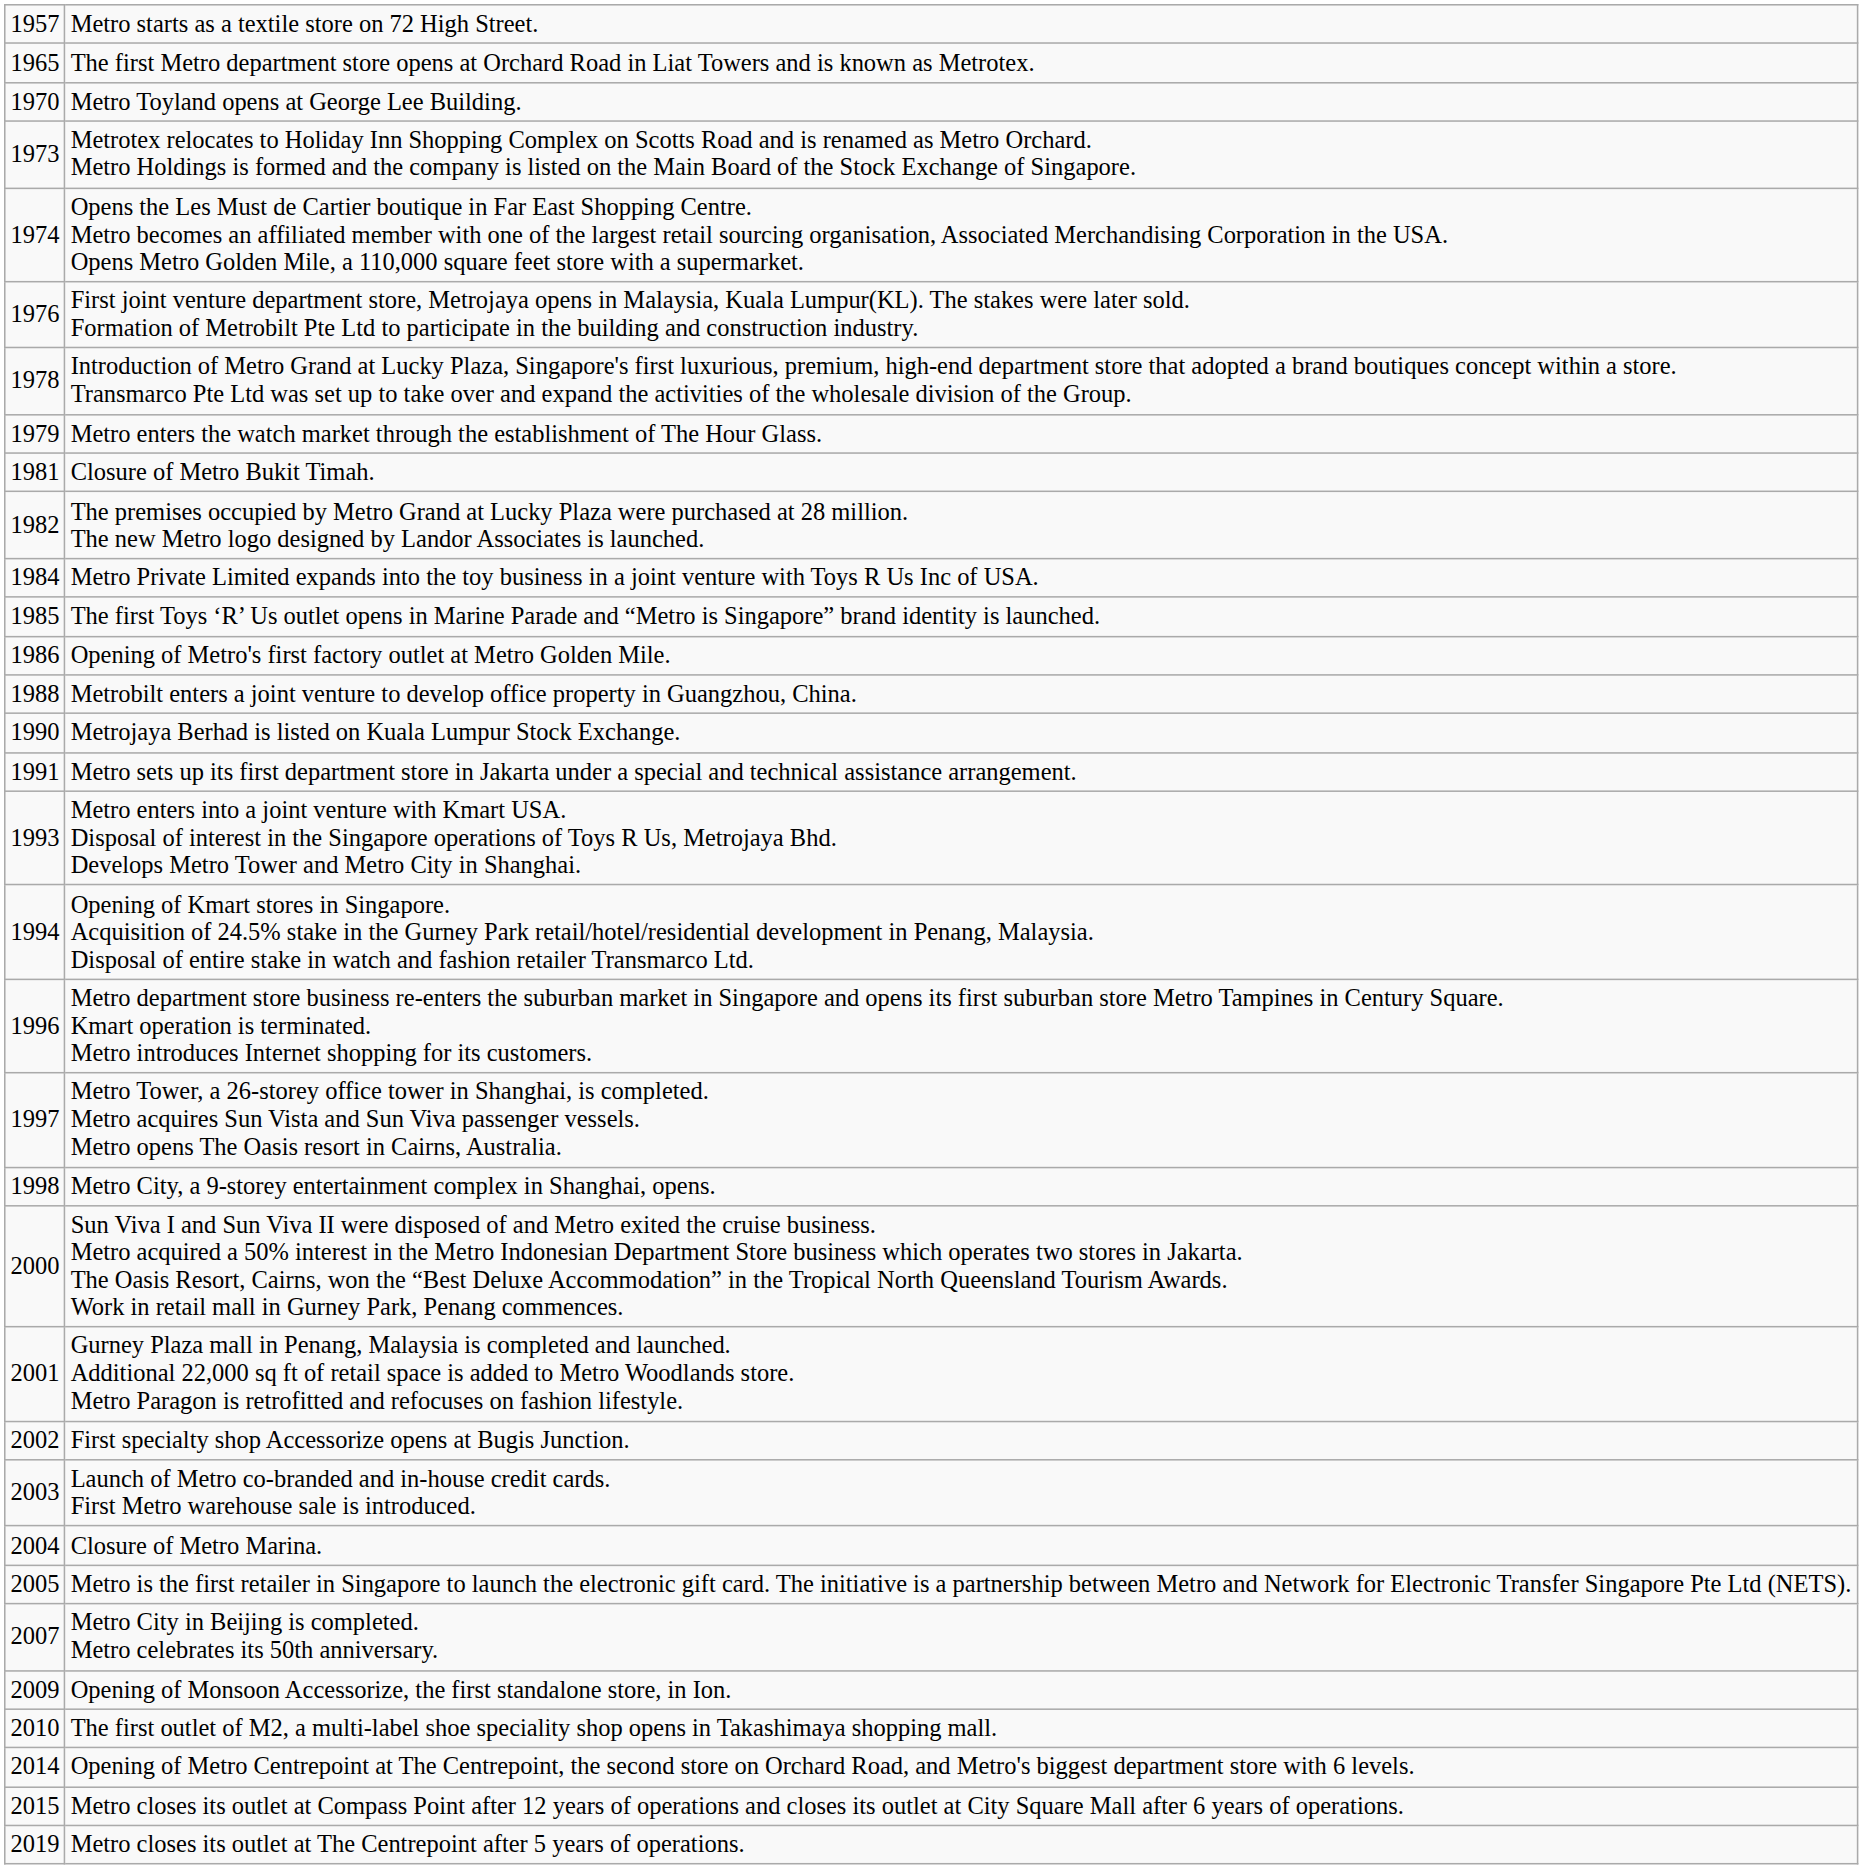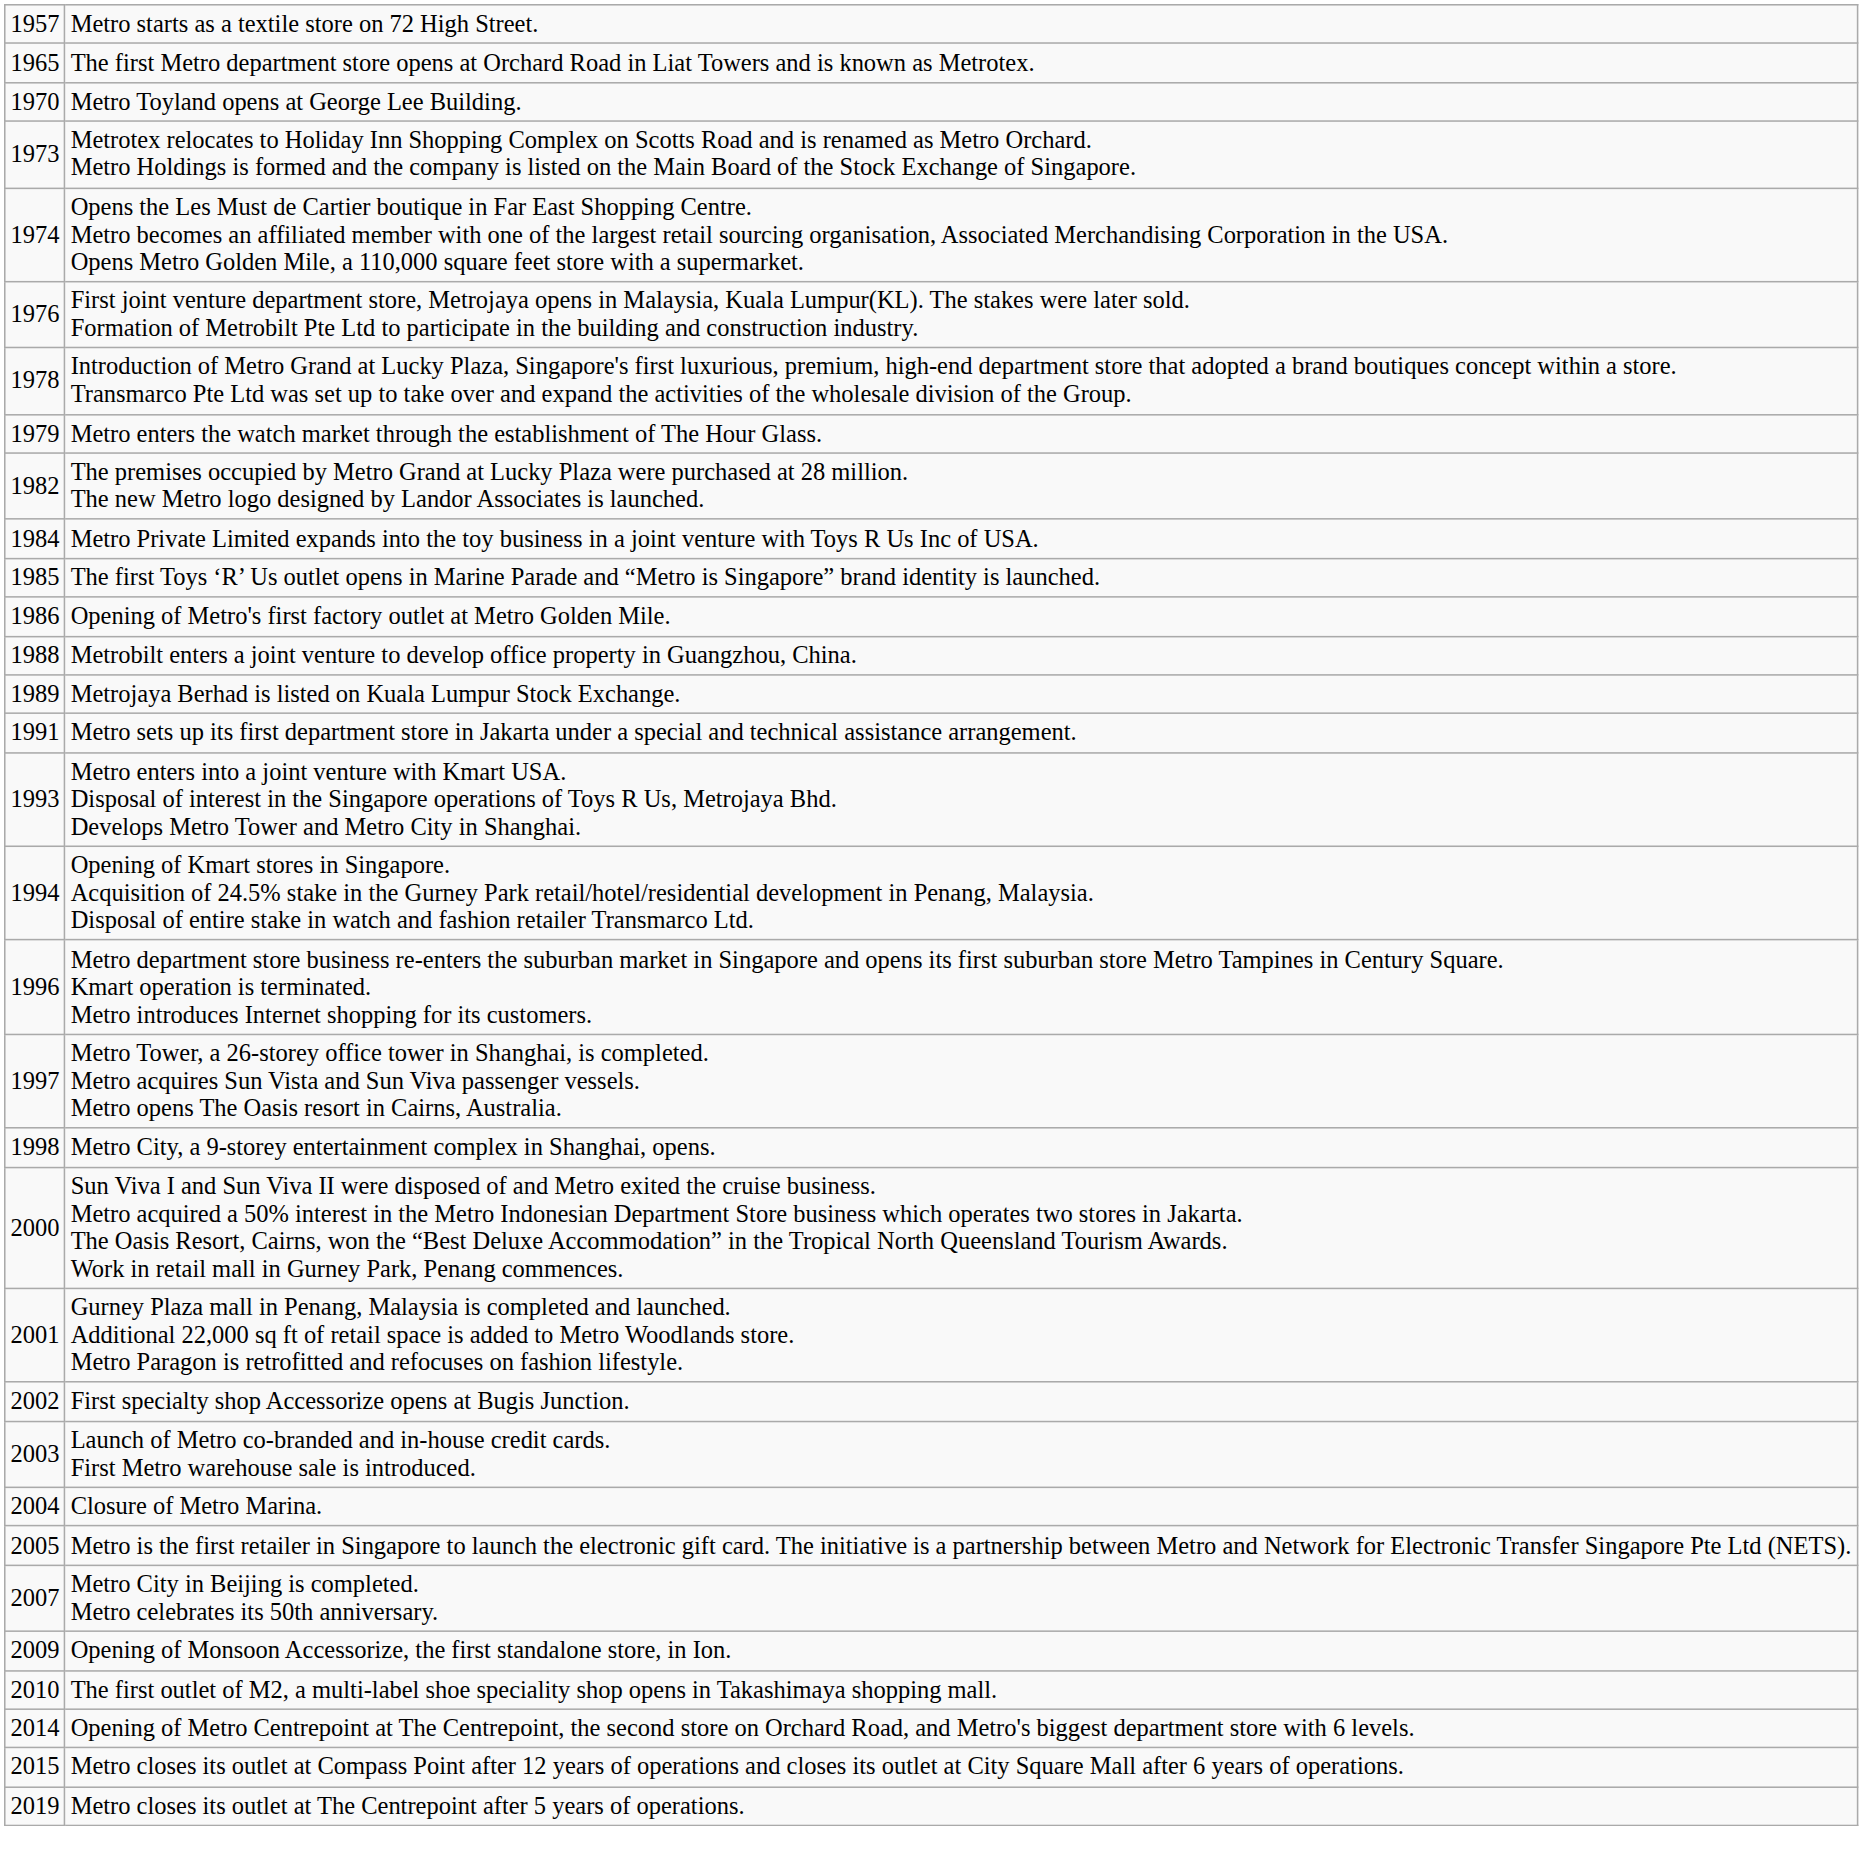- row: (223, 472)
(35, 732) 1990 -> (35, 693) 1989
